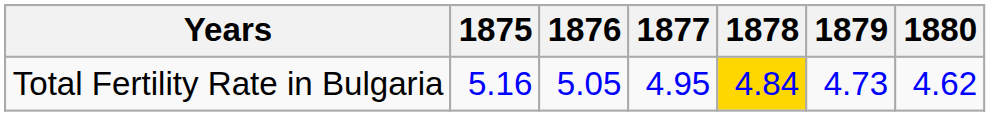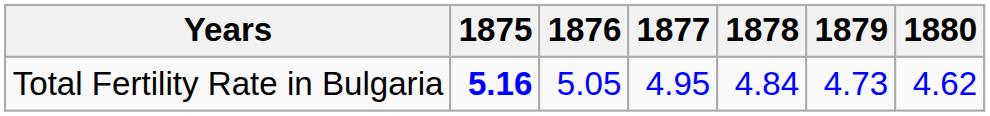(500, 83) normal -> (500, 83) bold
(767, 83) gold background -> (767, 83) no background
